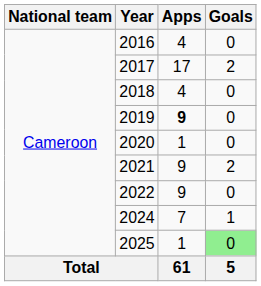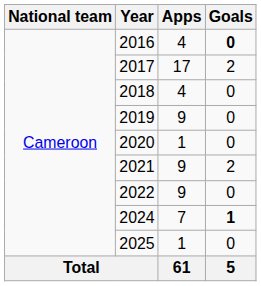(231, 42) normal -> (231, 42) bold
(182, 117) bold -> (182, 117) normal
(231, 218) normal -> (231, 218) bold
(231, 243) lightgreen background -> (231, 243) no background
